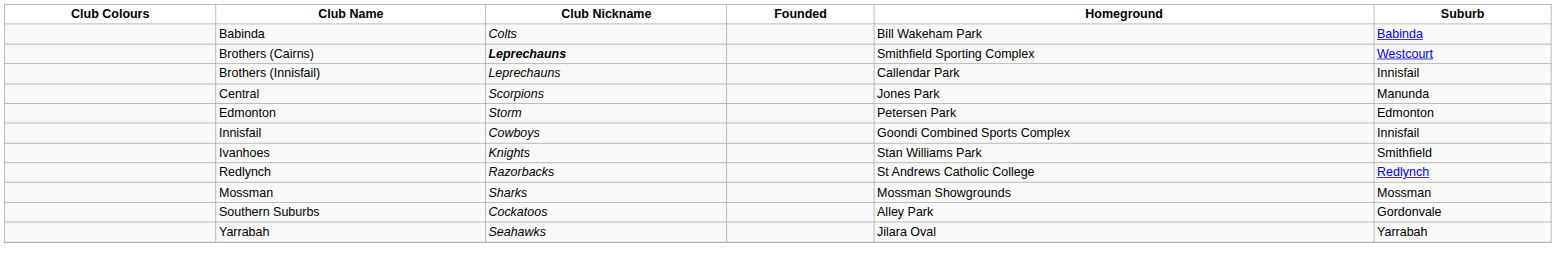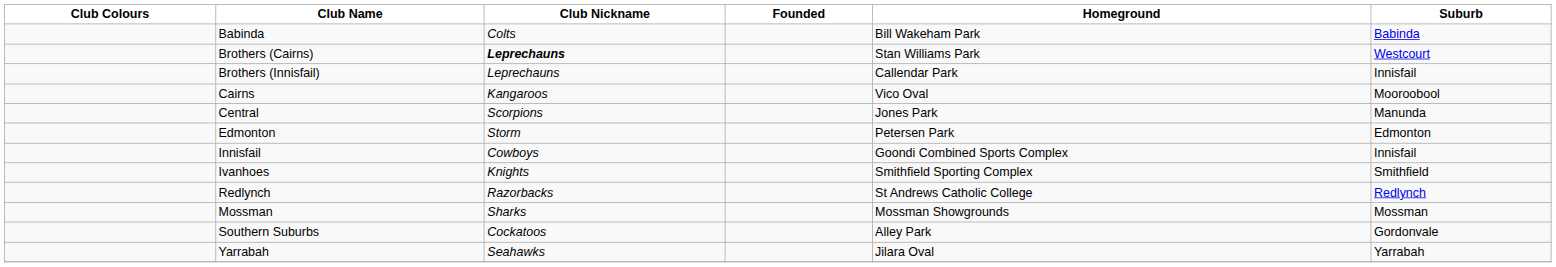(956, 53) Smithfield Sporting Complex -> (927, 53) Stan Williams Park
+ row: (237, 93)
(929, 152) Stan Williams Park -> (954, 172) Smithfield Sporting Complex
